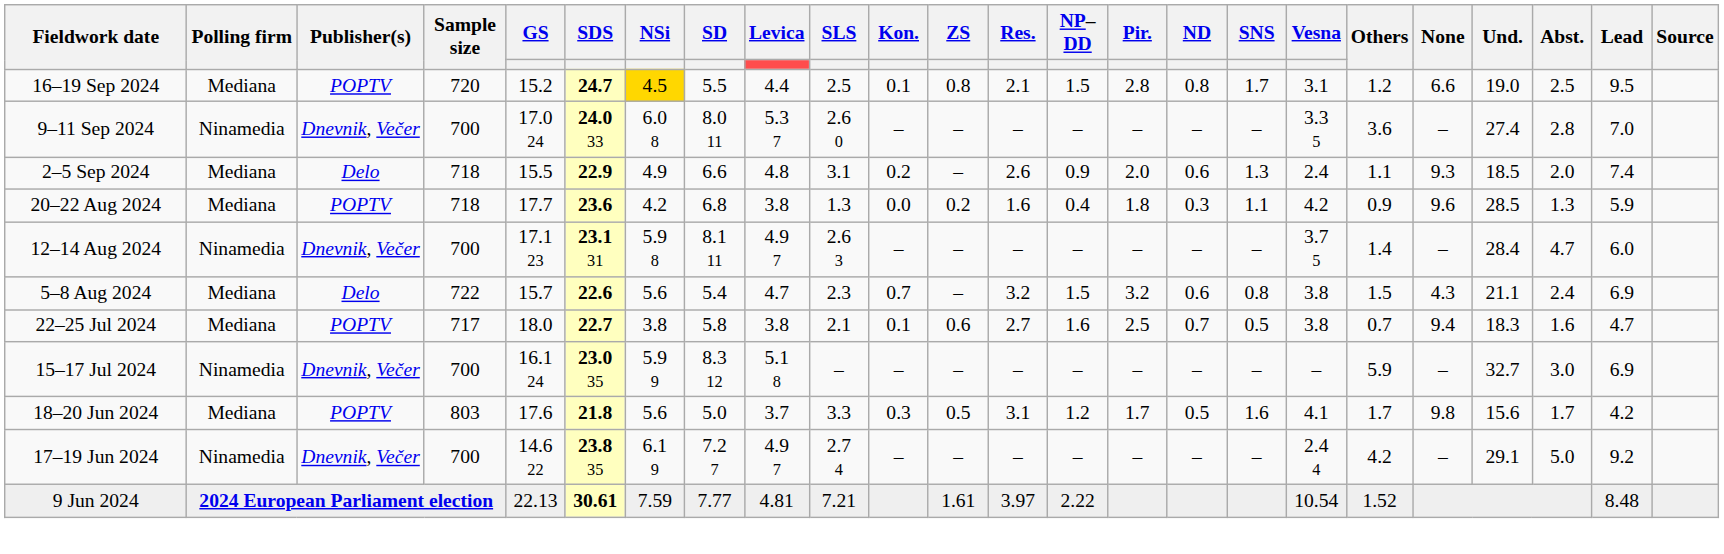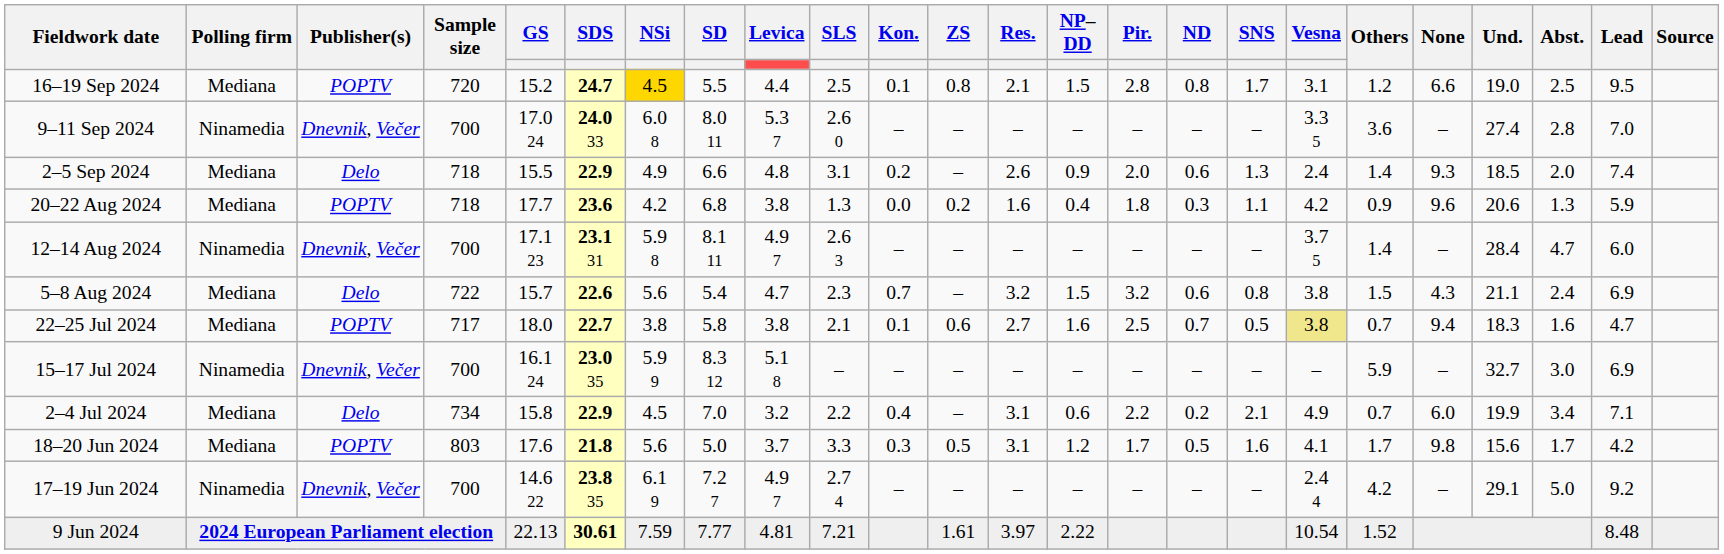(1380, 172) 1.1 -> (1380, 172) 1.4
(1503, 204) 28.5 -> (1503, 204) 20.6
(1316, 324) no background -> (1316, 324) khaki background
+ row: (96, 412)
